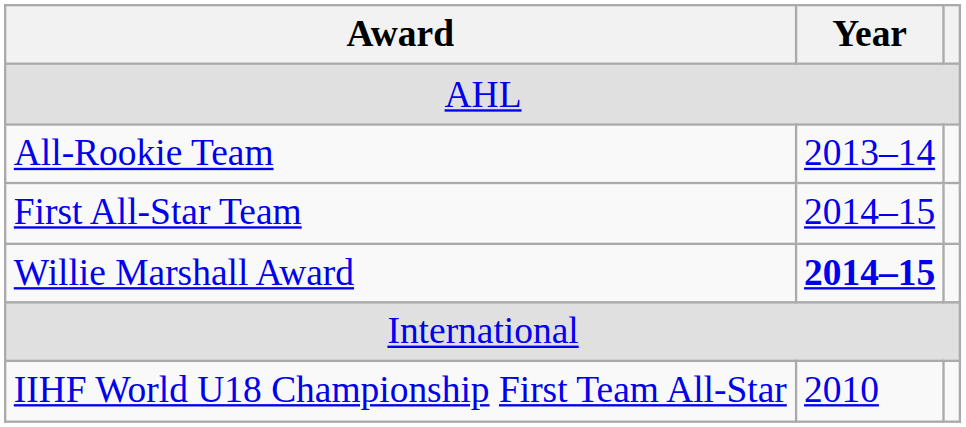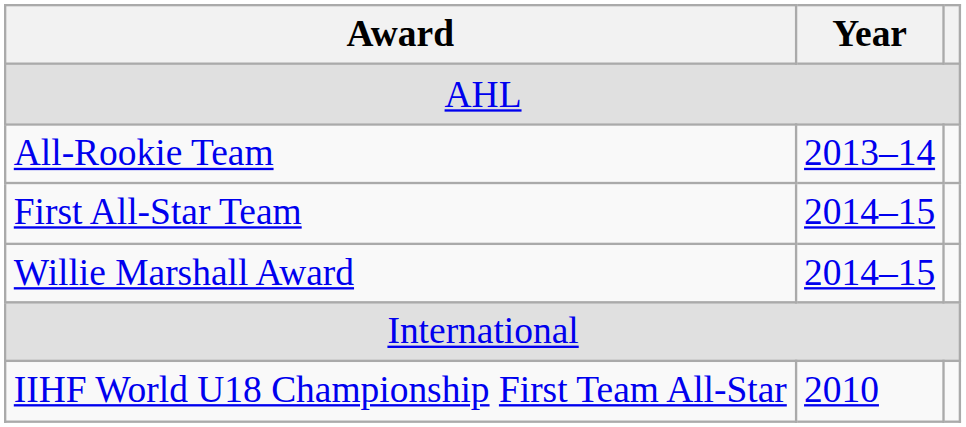(870, 271) bold -> (870, 271) normal
